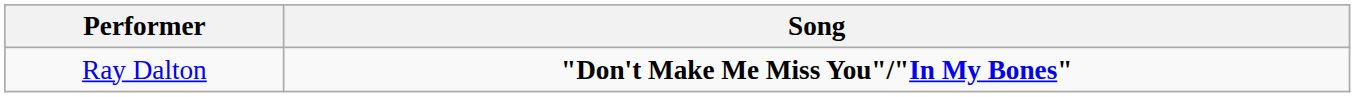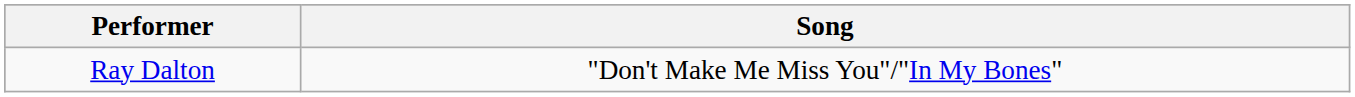(817, 69) bold -> (825, 69) normal
